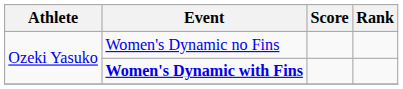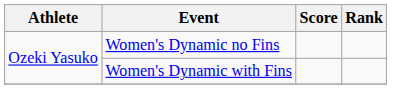(204, 71) bold -> (199, 71) normal
